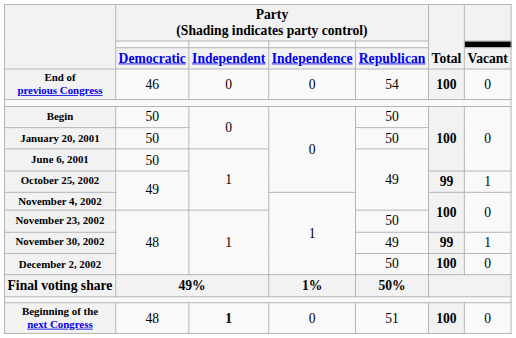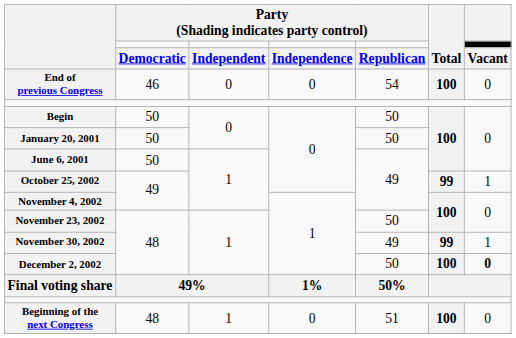(488, 264) normal -> (488, 264) bold
(229, 318) bold -> (229, 318) normal
